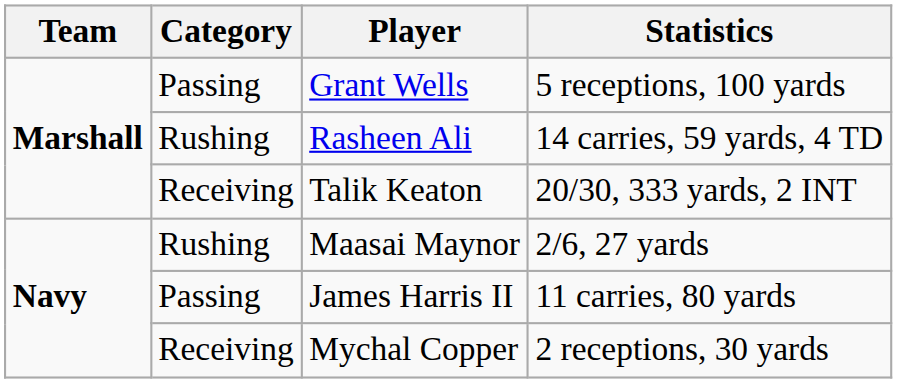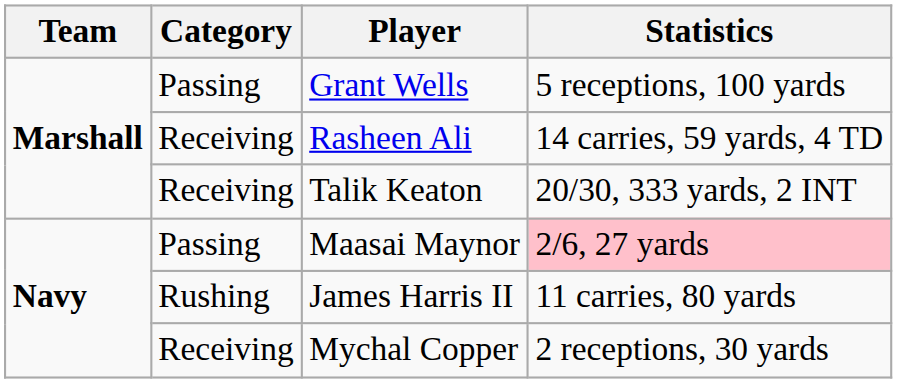(214, 137) Rushing -> (226, 137) Receiving
(214, 243) Rushing -> (209, 243) Passing
(622, 243) no background -> (622, 243) pink background
(209, 296) Passing -> (214, 296) Rushing
